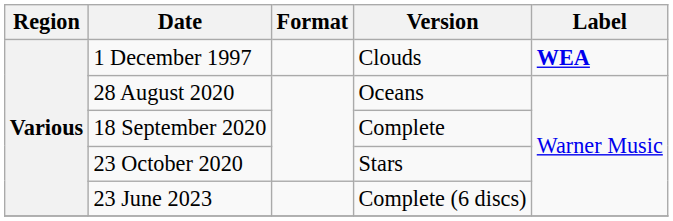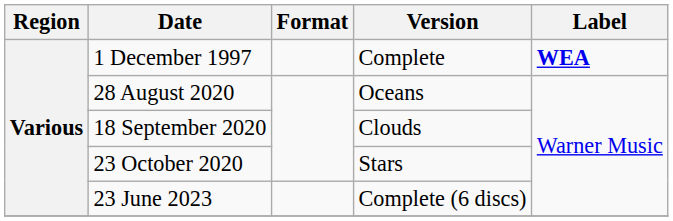(390, 57) Clouds -> (402, 57) Complete
(402, 127) Complete -> (390, 127) Clouds
